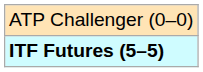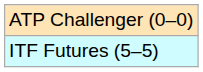(87, 50) bold -> (84, 50) normal
